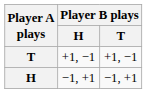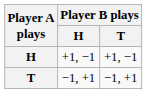(31, 57) T -> (31, 57) H
(31, 78) H -> (31, 78) T
